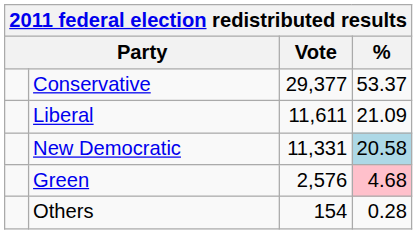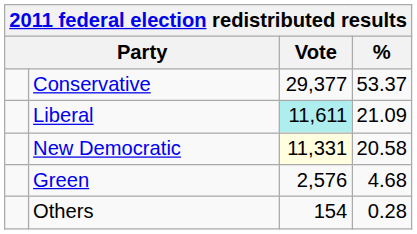(318, 116) no background -> (318, 116) paleturquoise background
(317, 148) no background -> (317, 148) lightyellow background
(382, 148) lightblue background -> (382, 148) no background
(387, 180) pink background -> (387, 180) no background
